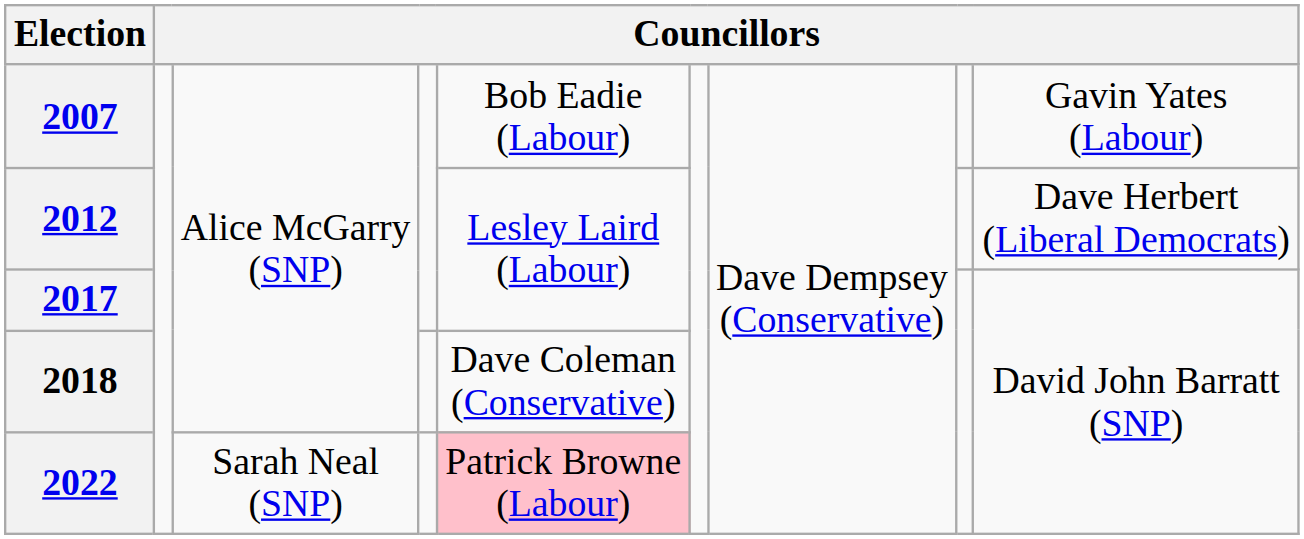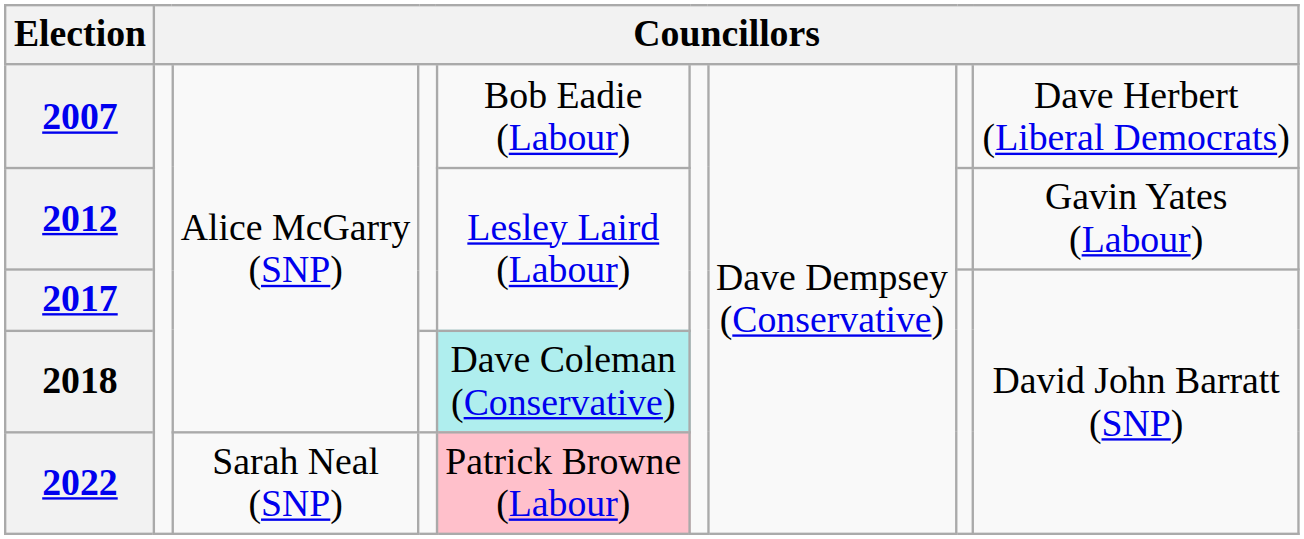(1136, 115) Gavin Yates (Labour) -> (1136, 115) Dave Herbert (Liberal Democrats)
(1136, 217) Dave Herbert (Liberal Democrats) -> (1136, 217) Gavin Yates (Labour)
(563, 380) no background -> (563, 380) paleturquoise background
